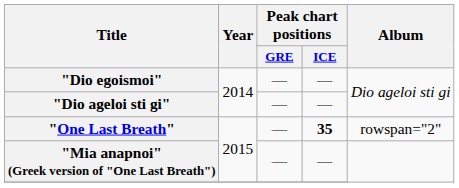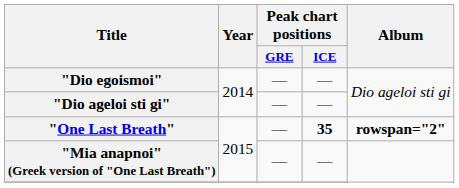(401, 128) normal -> (401, 128) bold
